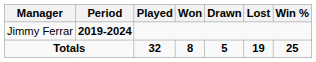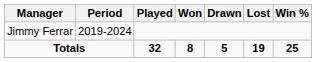(105, 31) bold -> (105, 31) normal
